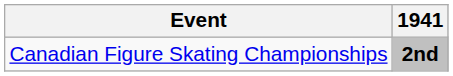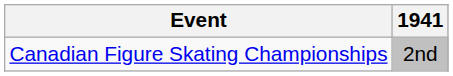(420, 53) bold -> (420, 53) normal
